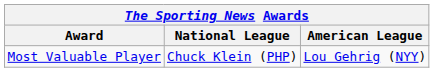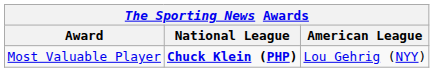(232, 56) normal -> (232, 56) bold
